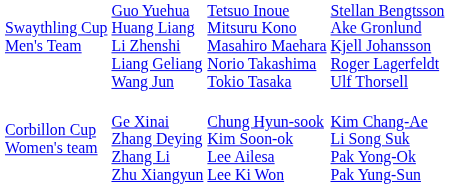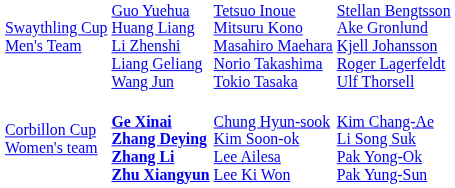(157, 148) normal -> (161, 148) bold
